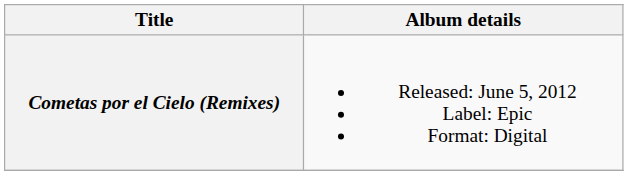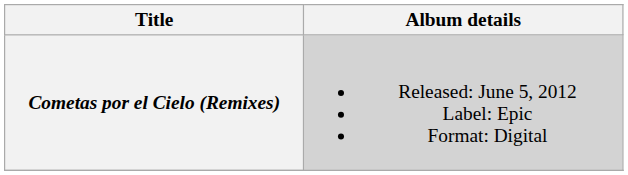(463, 114) no background -> (463, 114) lightgrey background
